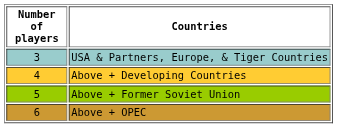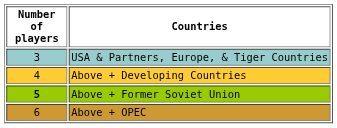(37, 94) normal -> (37, 94) bold
